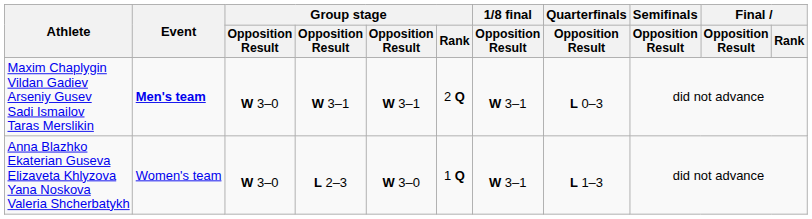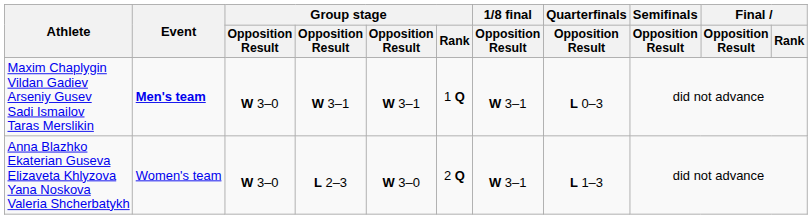(454, 97) 2 Q -> (454, 97) 1 Q
(454, 175) 1 Q -> (454, 175) 2 Q
